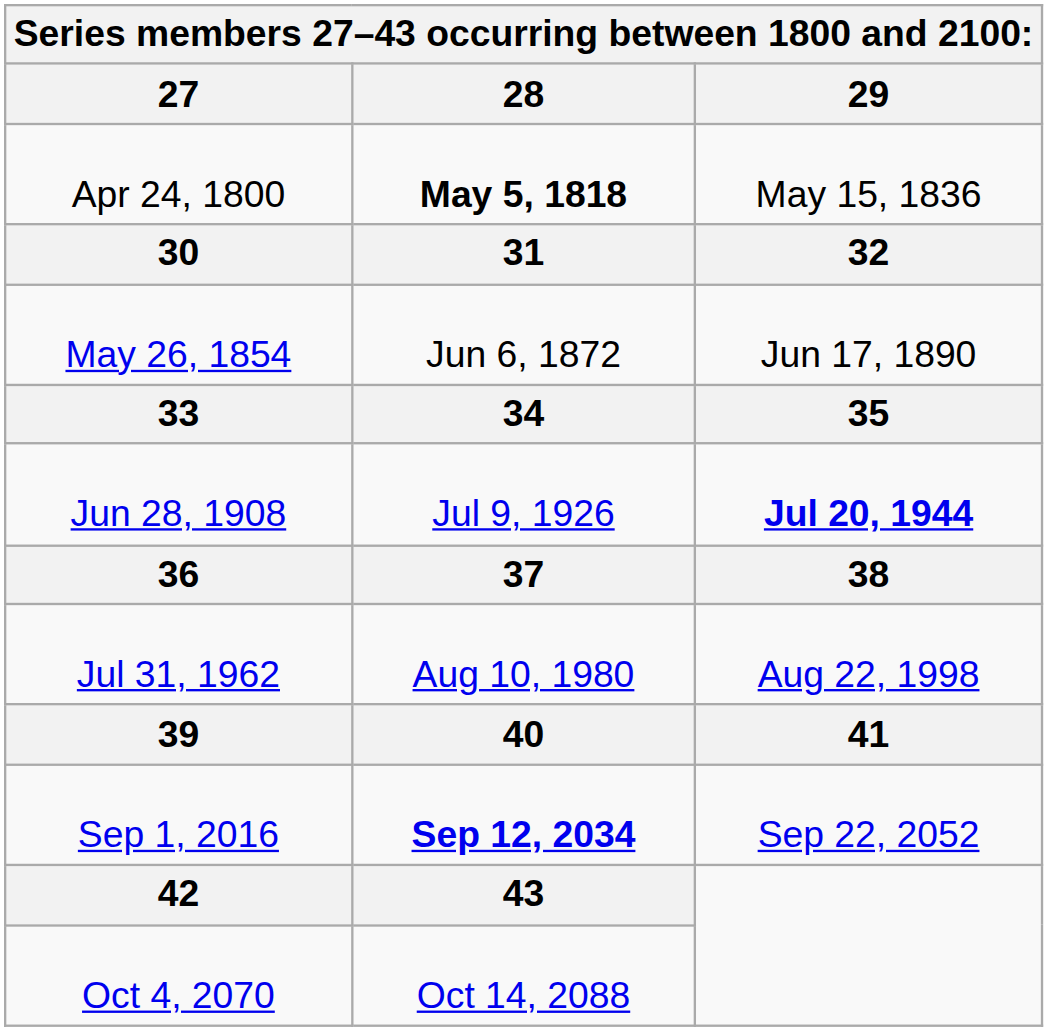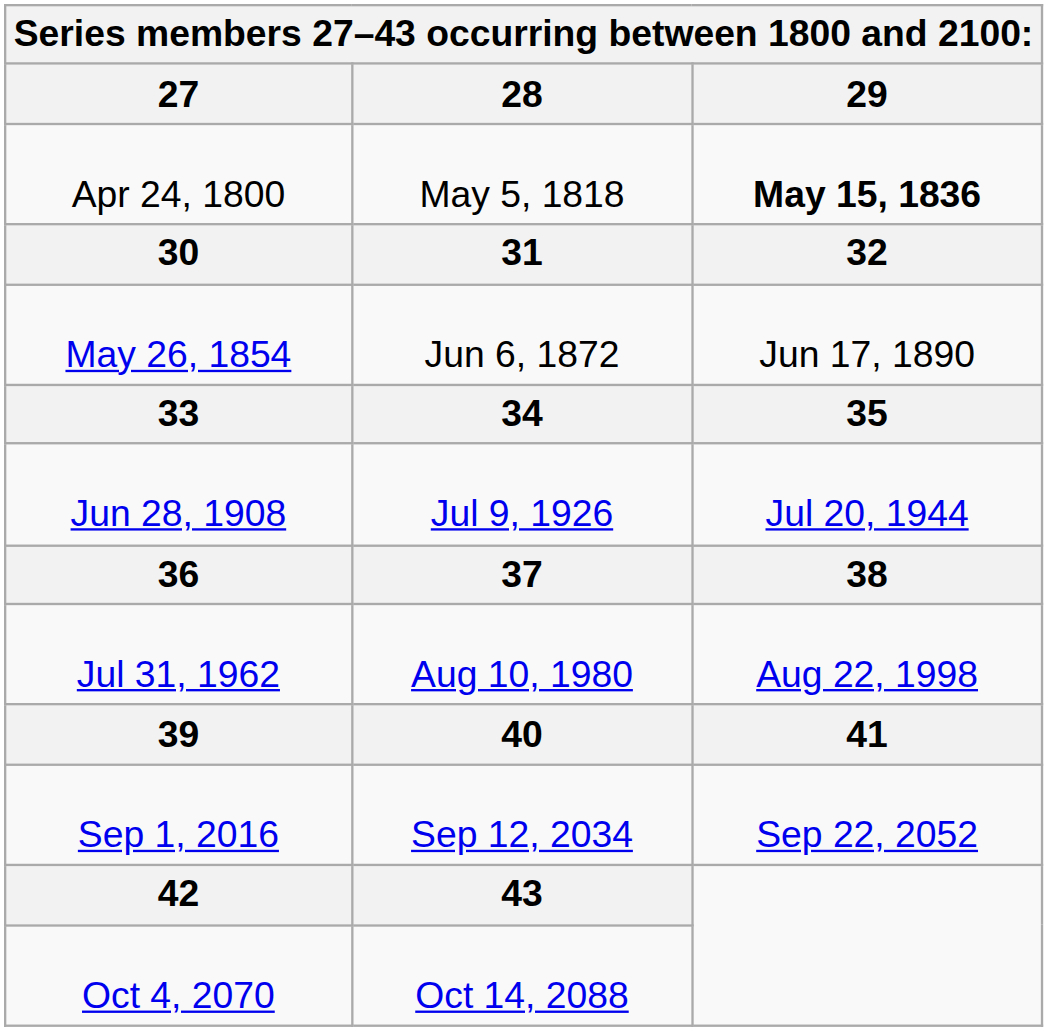(523, 194) bold -> (522, 194) normal
(869, 194) normal -> (867, 194) bold
(869, 514) bold -> (867, 514) normal
(523, 834) bold -> (522, 834) normal
